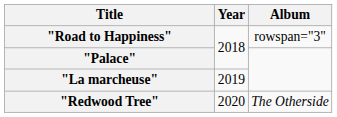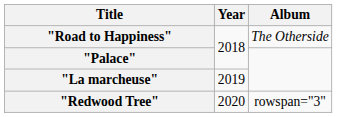(290, 36) rowspan="3" -> (290, 36) The Otherside
(290, 101) The Otherside -> (290, 101) rowspan="3"
